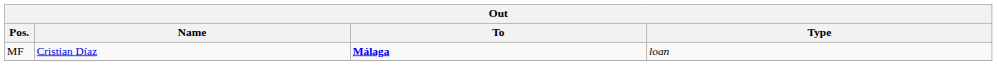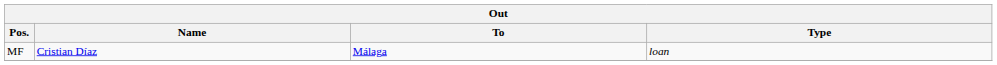(371, 51) bold -> (370, 51) normal
